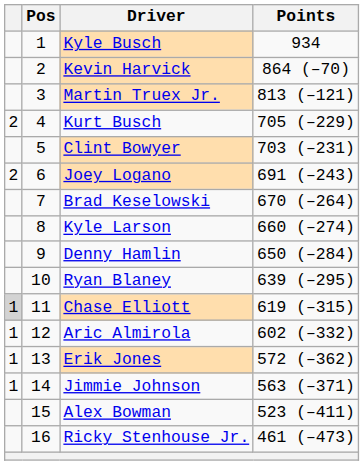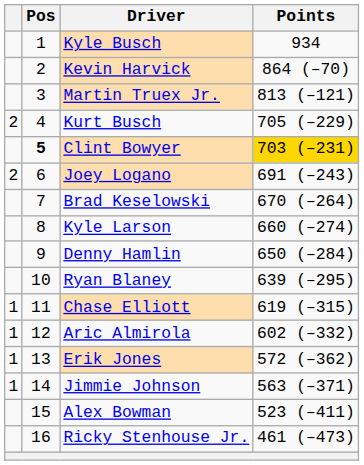(41, 150) normal -> (41, 150) bold
(306, 150) no background -> (306, 150) gold background
(13, 308) lightgrey background -> (13, 308) no background
